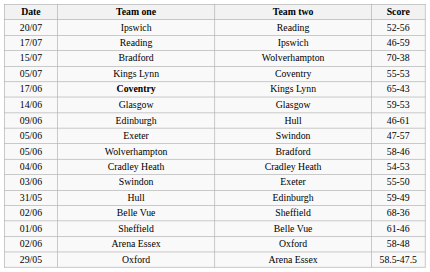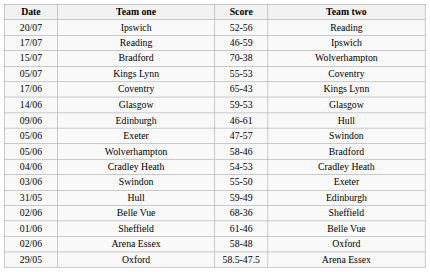columns swapped: (398, 12) <-> (293, 12)
(136, 89) bold -> (136, 89) normal
